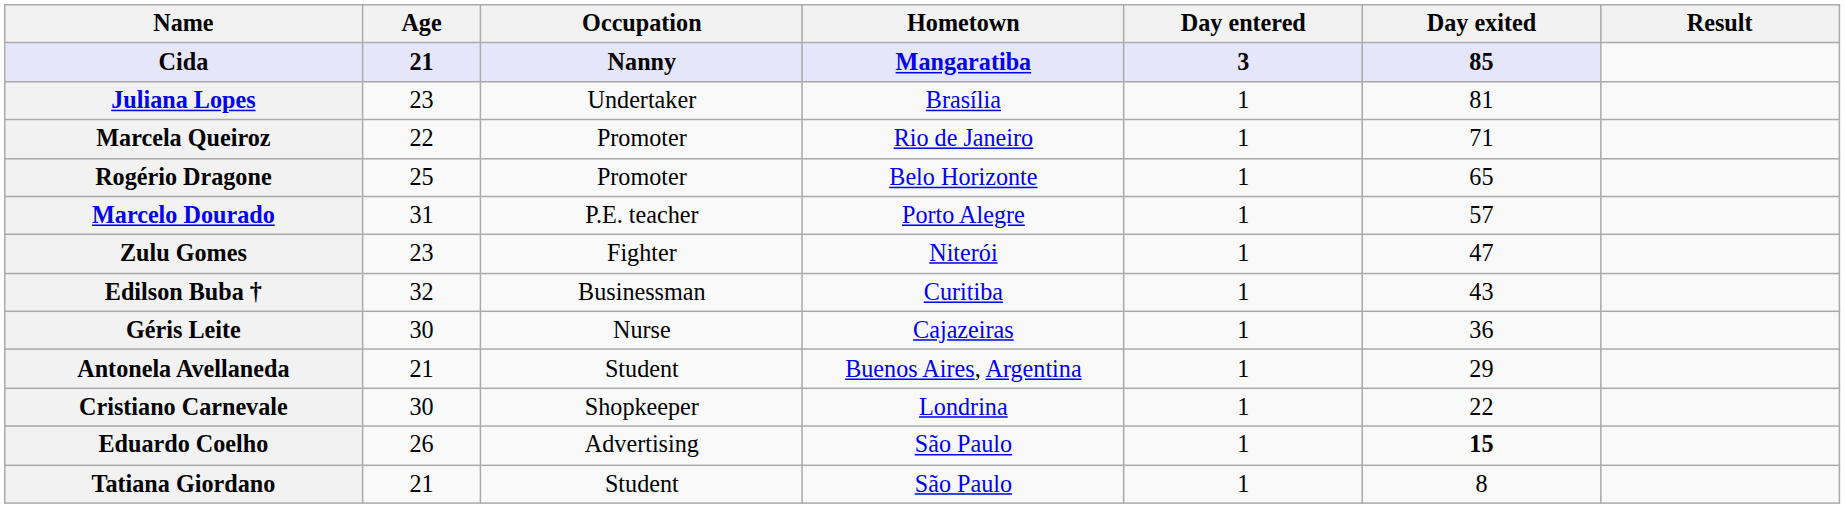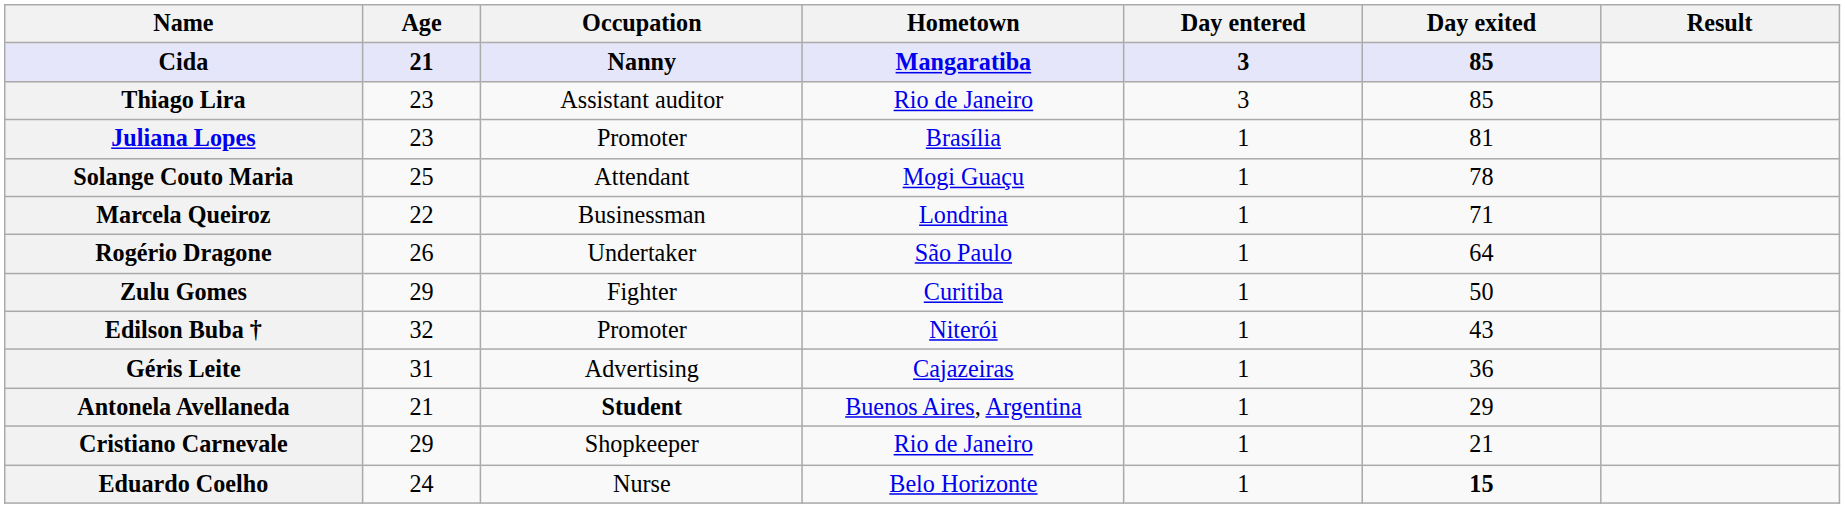+ row: (183, 100)
(642, 100) Undertaker -> (642, 138) Promoter
+ row: (183, 176)
(642, 138) Promoter -> (642, 215) Businessman
(963, 138) Rio de Janeiro -> (963, 215) Londrina
(422, 176) 25 -> (422, 253) 26
(642, 176) Promoter -> (642, 253) Undertaker
(963, 176) Belo Horizonte -> (963, 253) São Paulo
(1481, 176) 65 -> (1481, 253) 64
- row: (183, 215)
(422, 253) 23 -> (422, 291) 29
(963, 253) Niterói -> (963, 291) Curitiba
(1481, 253) 47 -> (1481, 291) 50
(642, 291) Businessman -> (642, 330) Promoter
(963, 291) Curitiba -> (963, 330) Niterói
(422, 330) 30 -> (422, 368) 31
(642, 330) Nurse -> (642, 368) Advertising
(642, 368) normal -> (642, 406) bold
(422, 406) 30 -> (422, 445) 29
(963, 406) Londrina -> (963, 445) Rio de Janeiro
(1481, 406) 22 -> (1481, 445) 21
(422, 445) 26 -> (422, 483) 24
(642, 445) Advertising -> (642, 483) Nurse
(963, 445) São Paulo -> (963, 483) Belo Horizonte
- row: (183, 483)
